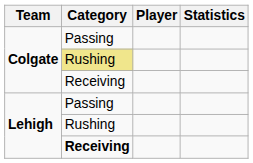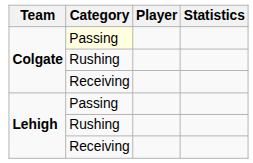(89, 37) no background -> (94, 37) lightyellow background
(90, 59) khaki background -> (95, 59) no background
(97, 147) bold -> (99, 147) normal
